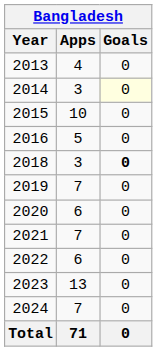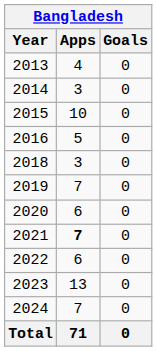(126, 90) lightyellow background -> (126, 90) no background
(126, 163) bold -> (126, 163) normal
(78, 236) normal -> (78, 236) bold
